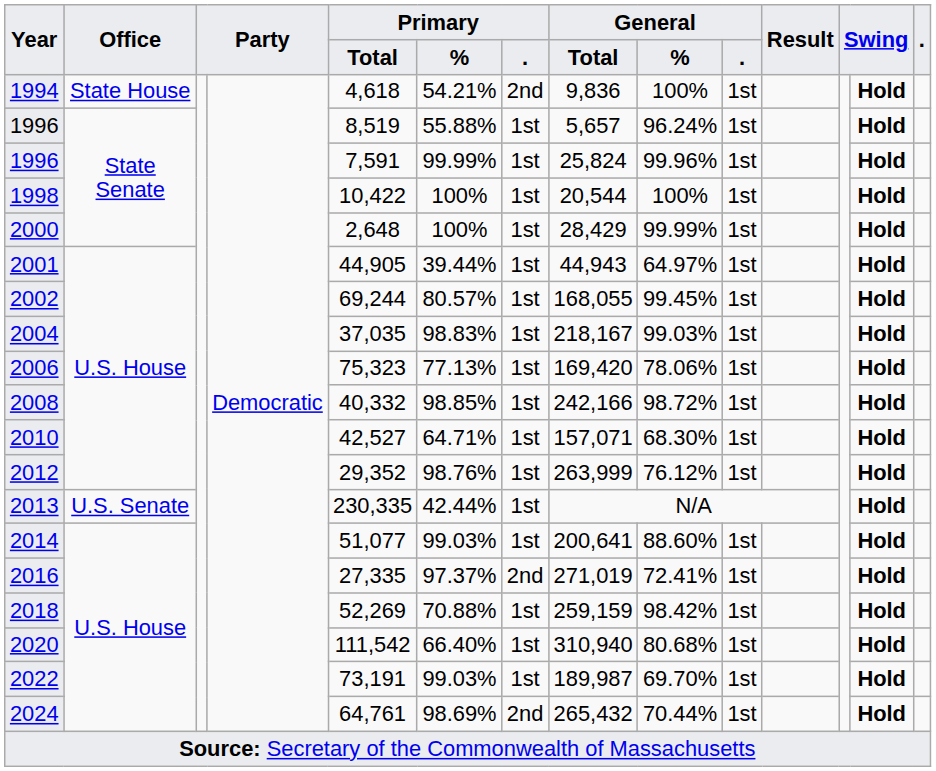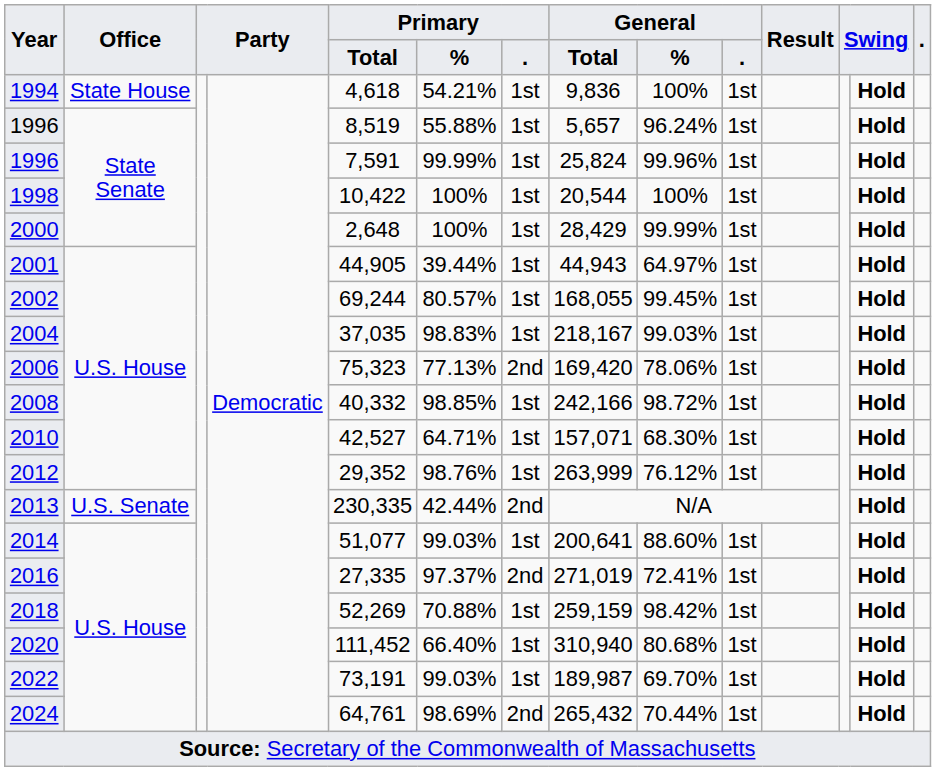(525, 92) 2nd -> (525, 92) 1st
(525, 368) 1st -> (525, 368) 2nd
(525, 507) 1st -> (525, 507) 2nd
(373, 645) 111,542 -> (373, 645) 111,452
